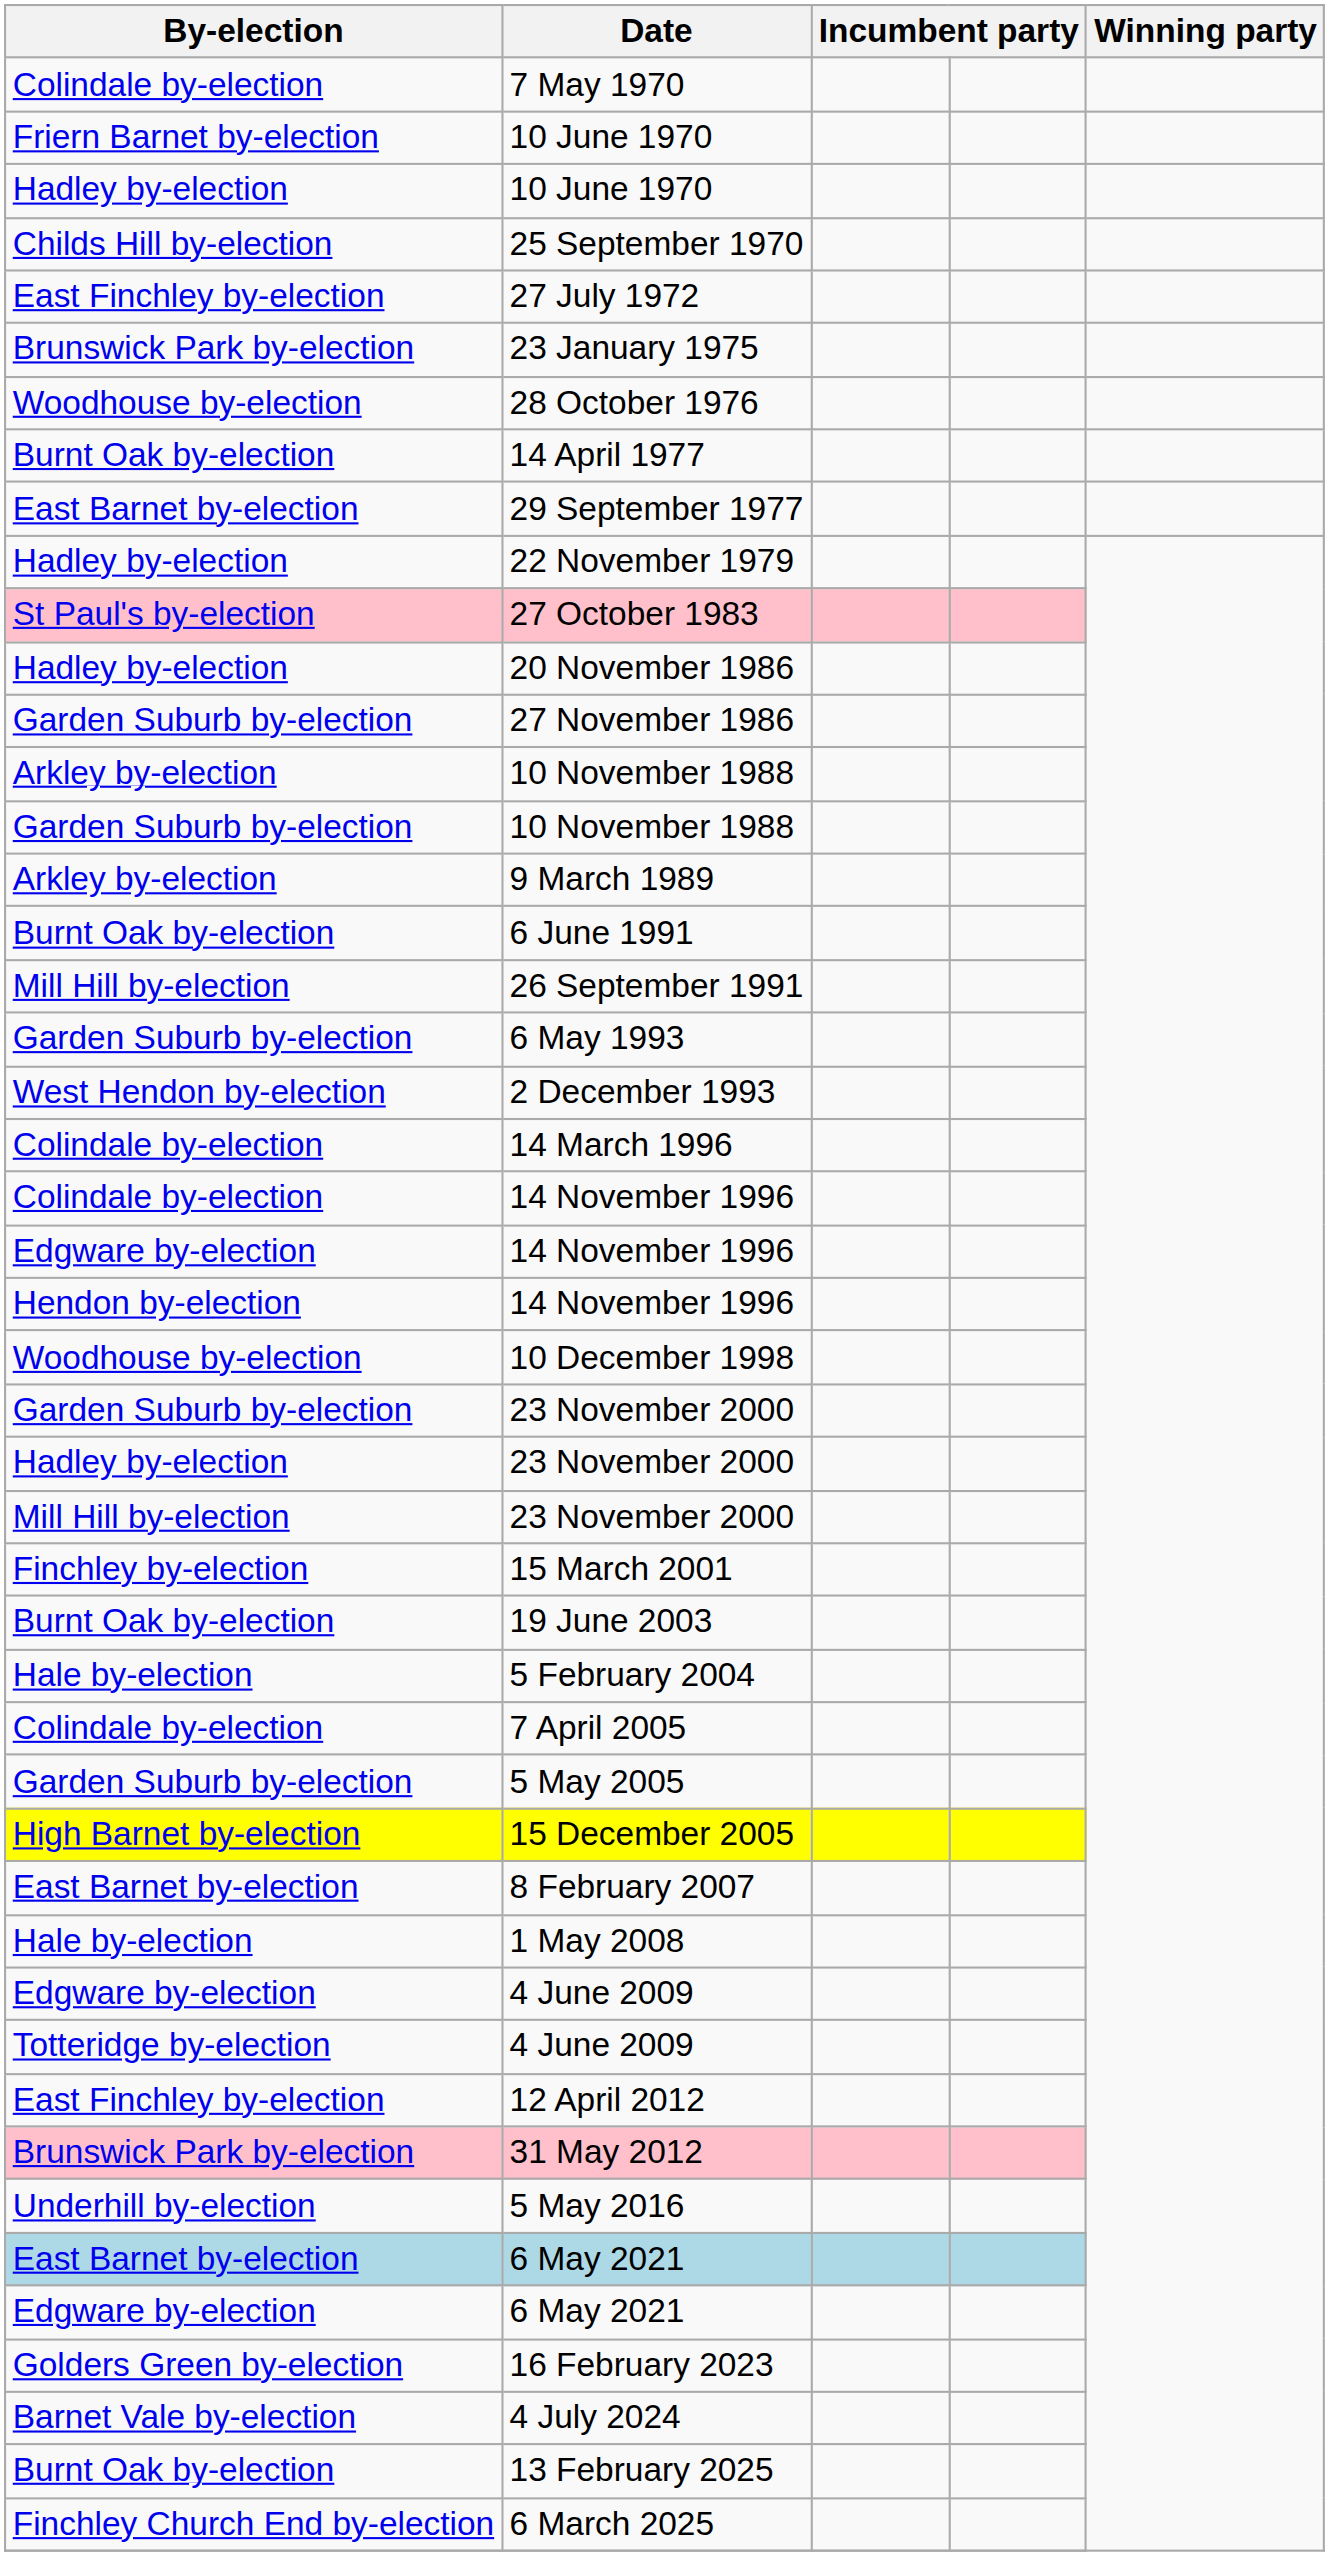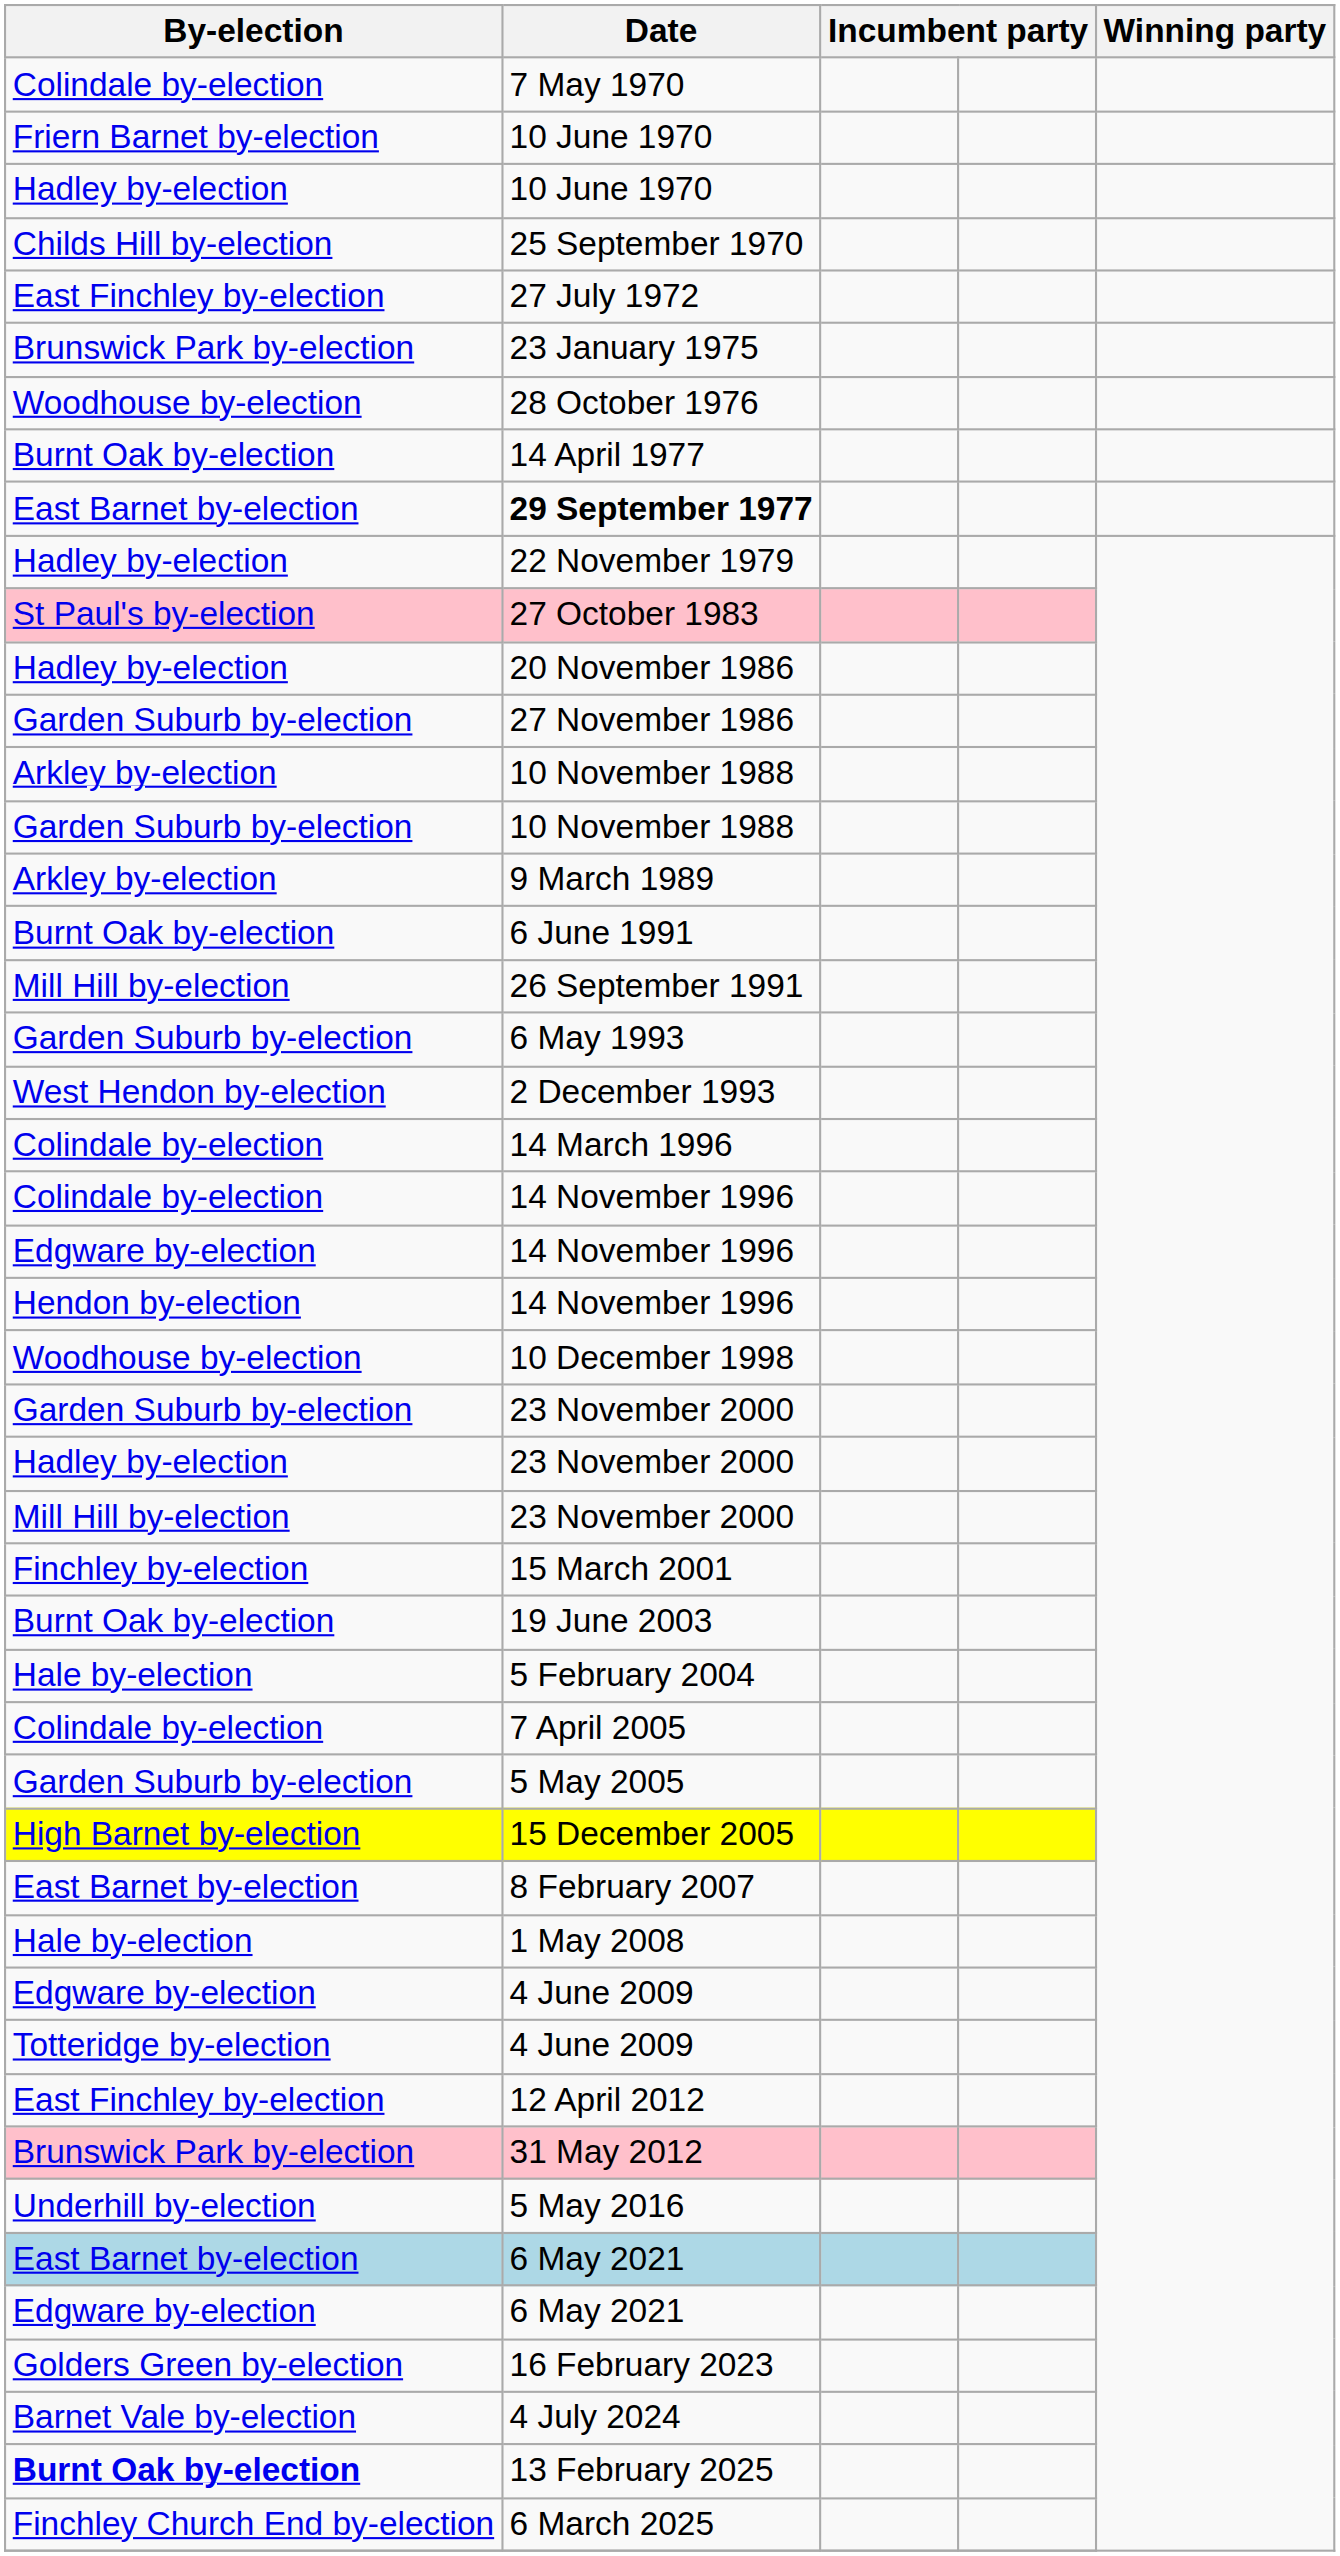(656, 508) normal -> (661, 508) bold
(174, 2470) normal -> (186, 2470) bold
